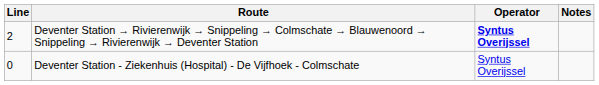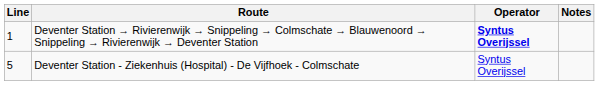(10, 36) 2 -> (10, 36) 1
(10, 65) 0 -> (10, 65) 5
